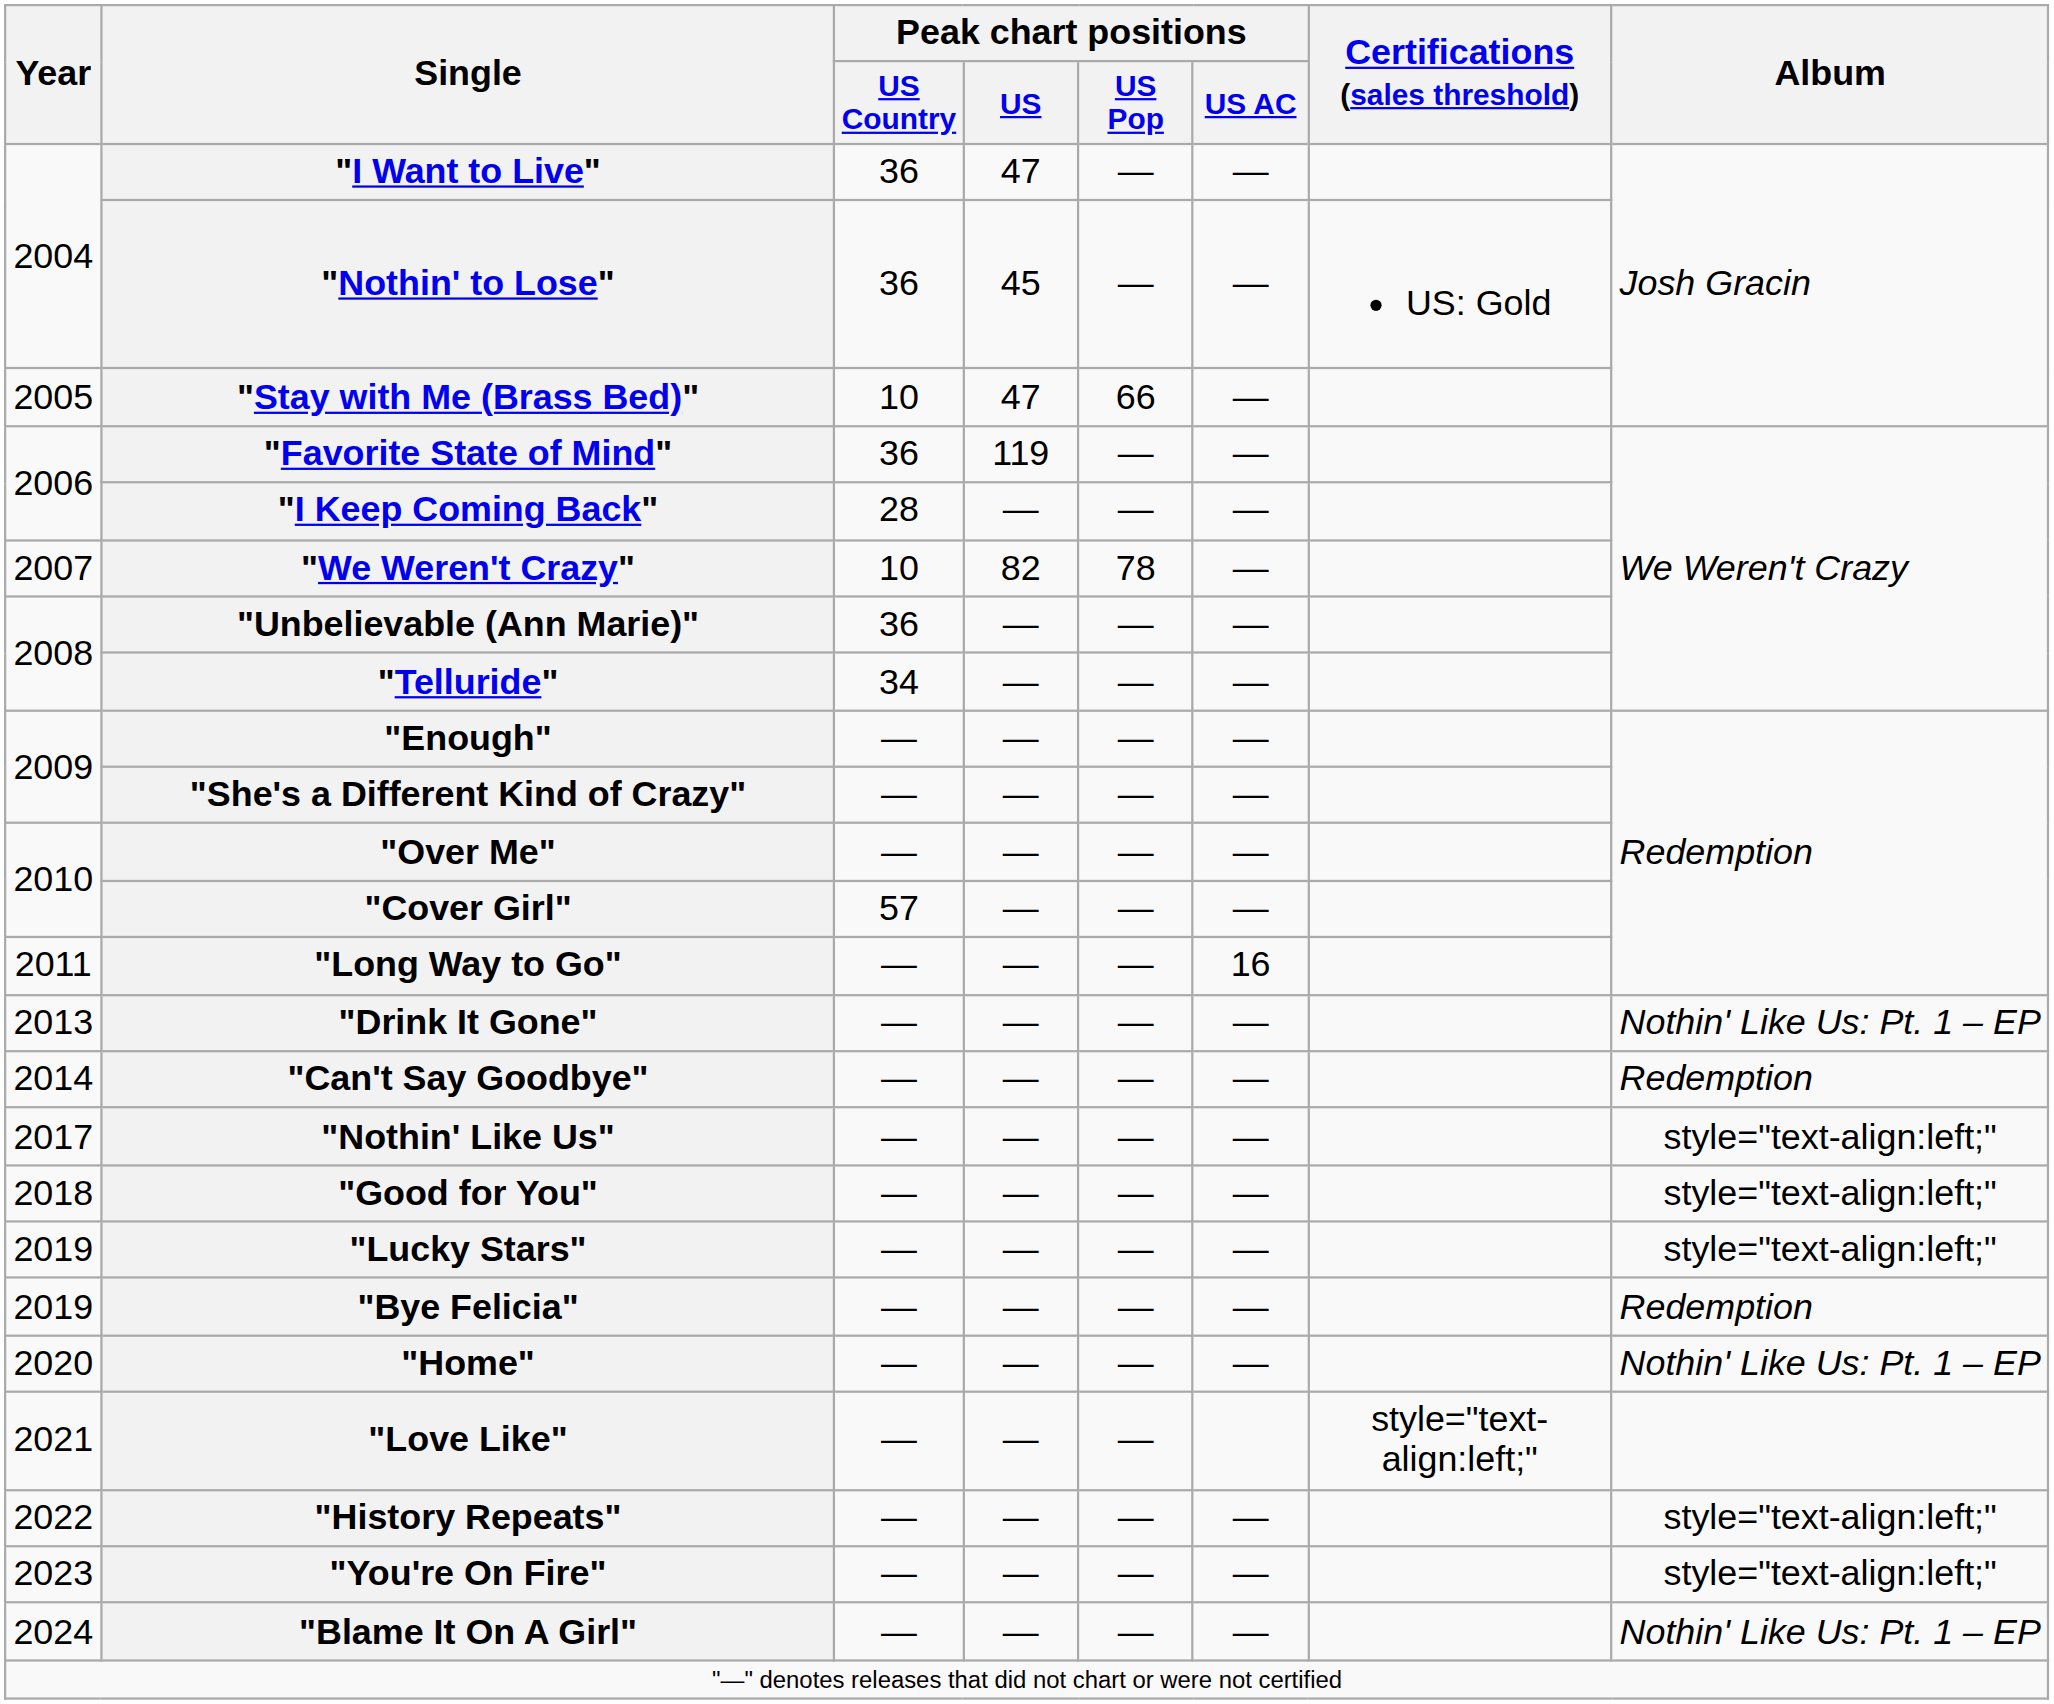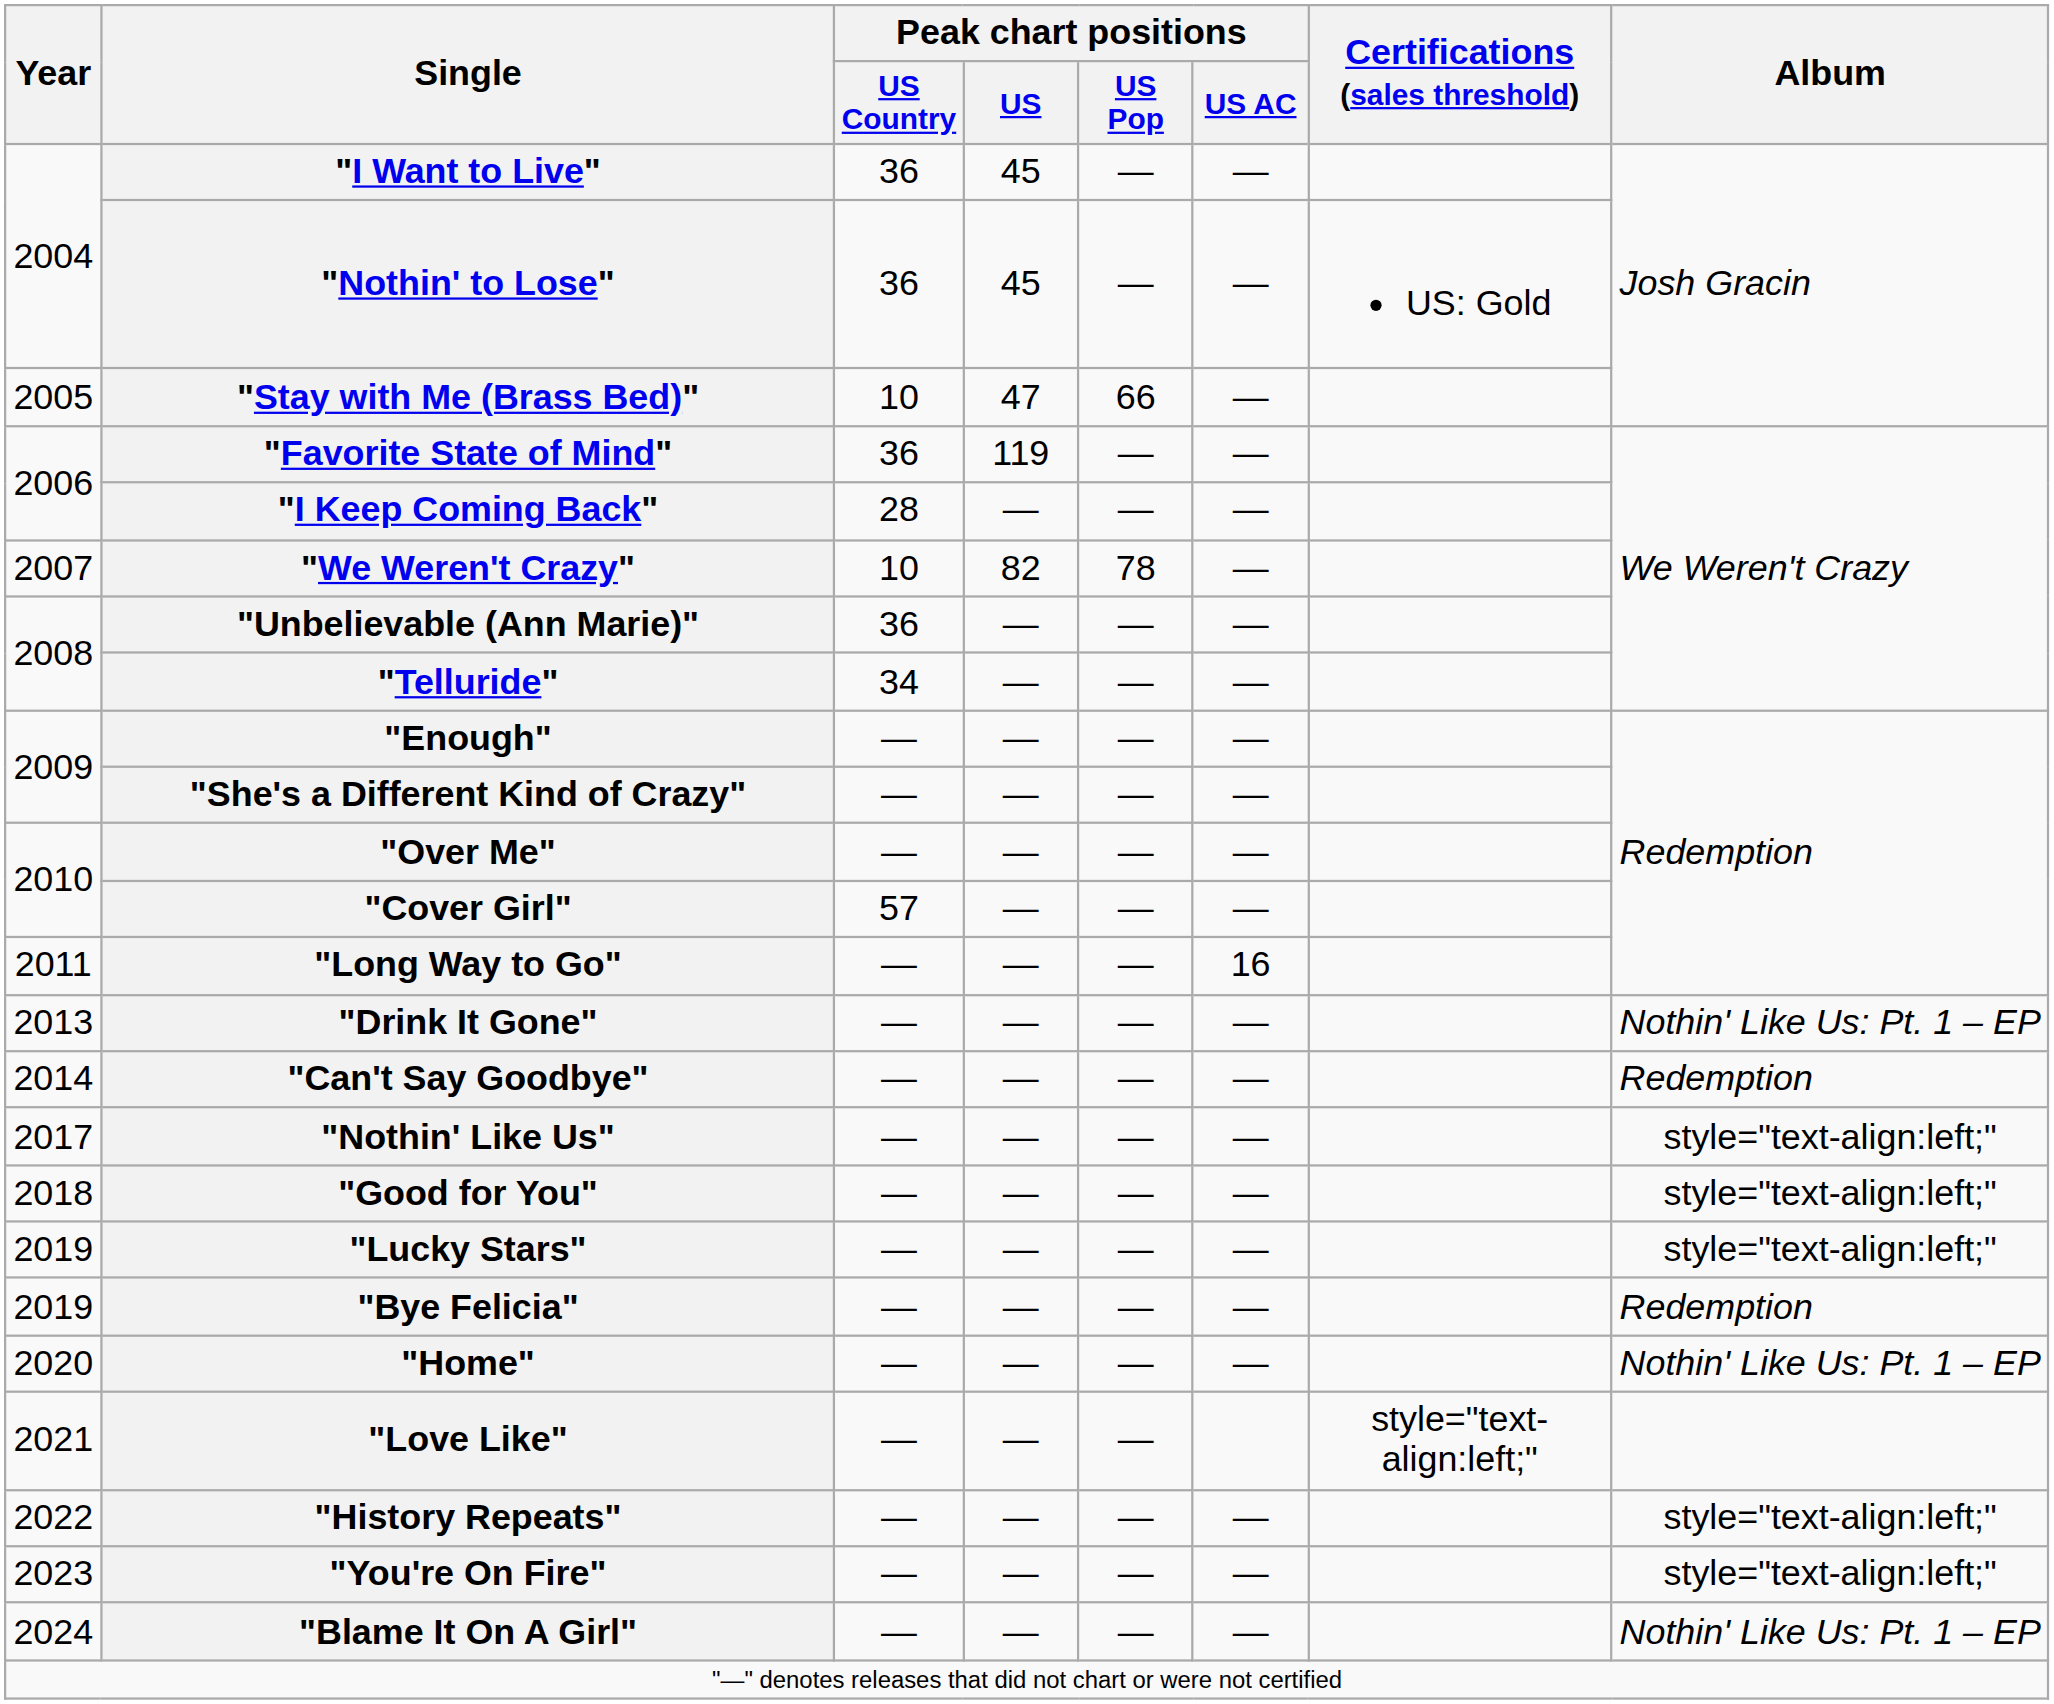(1021, 171) 47 -> (1021, 171) 45
